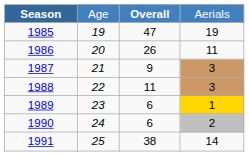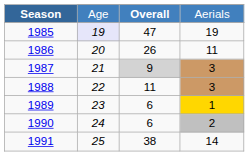(98, 32) no background -> (98, 32) lavender background
(150, 69) no background -> (150, 69) lightgrey background
